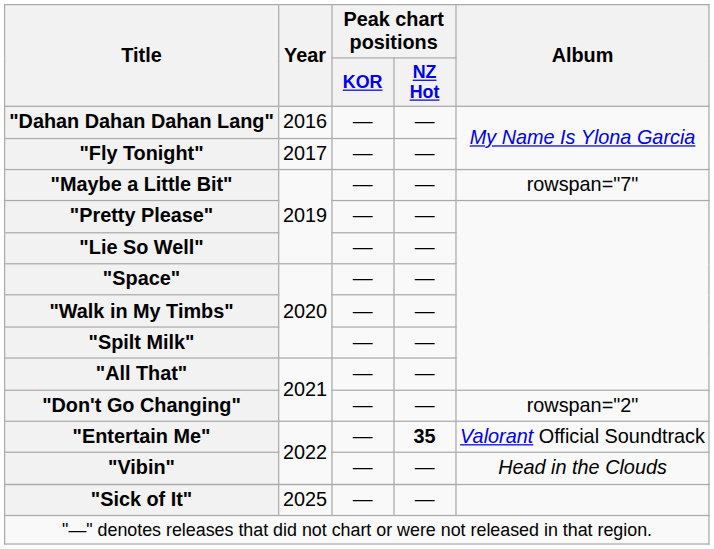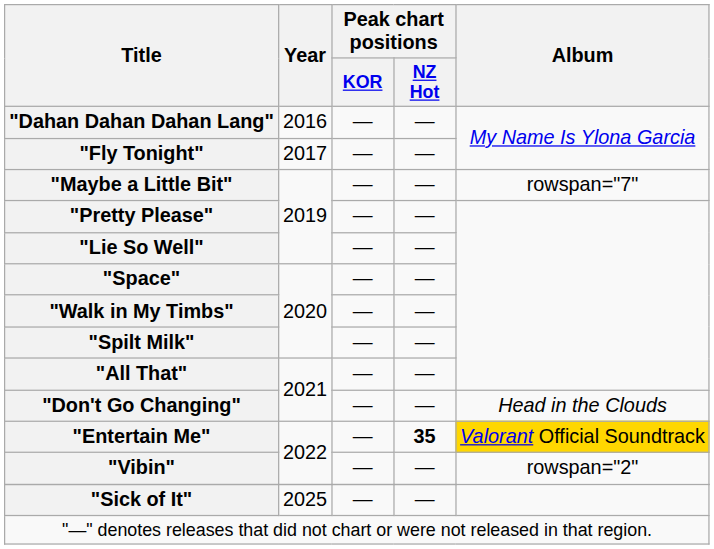(583, 405) rowspan="2" -> (583, 405) Head in the Clouds
(583, 436) no background -> (583, 436) gold background
(583, 468) Head in the Clouds -> (583, 468) rowspan="2"
